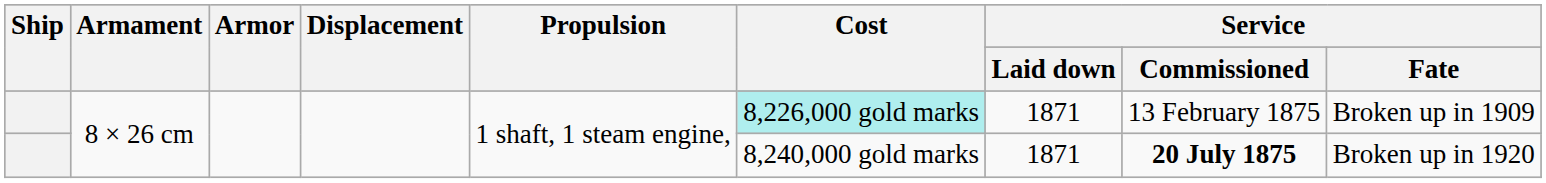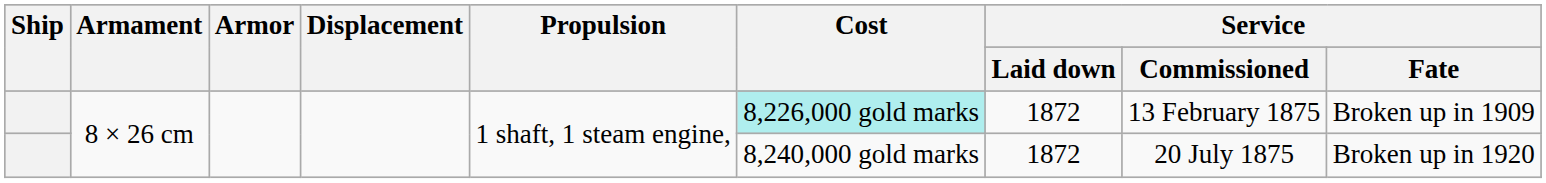(1054, 111) 1871 -> (1054, 111) 1872
(1054, 154) 1871 -> (1054, 154) 1872
(1224, 154) bold -> (1224, 154) normal
